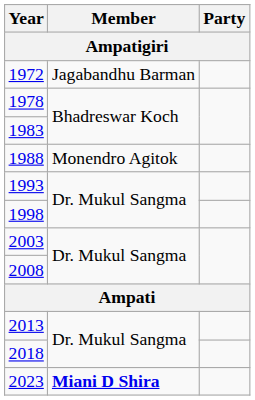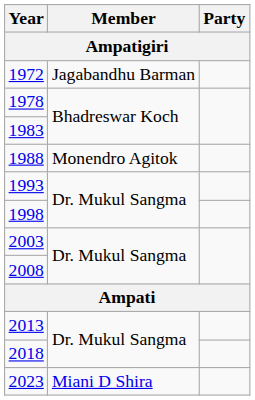(106, 381) bold -> (102, 381) normal
